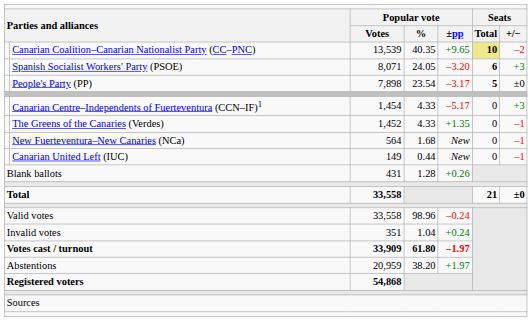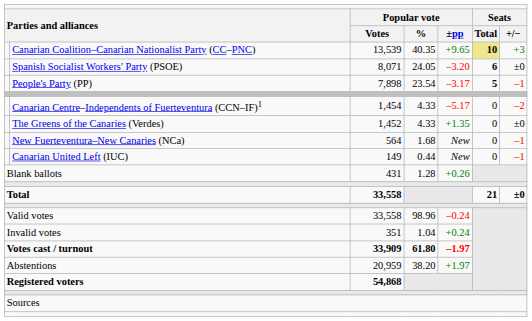(519, 50) –2 -> (519, 50) +3
(519, 67) +3 -> (519, 67) ±0
(519, 83) ±0 -> (519, 83) –1
(519, 106) +3 -> (519, 106) –2
(519, 124) –1 -> (519, 124) ±0
